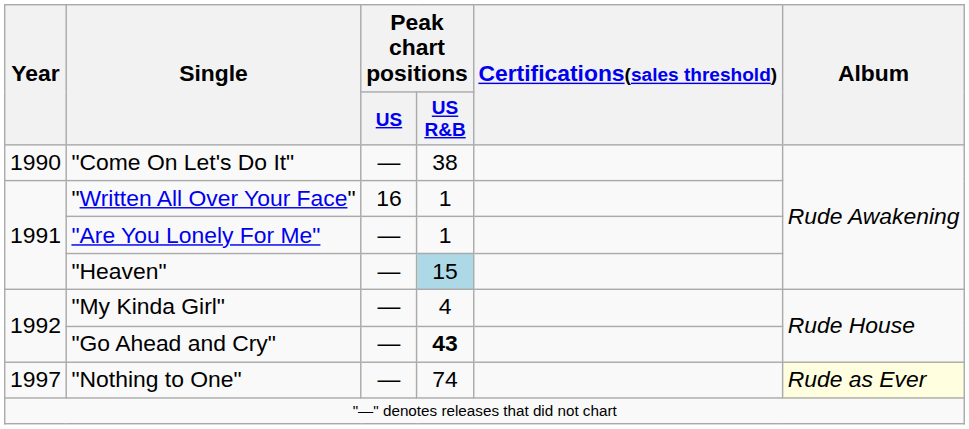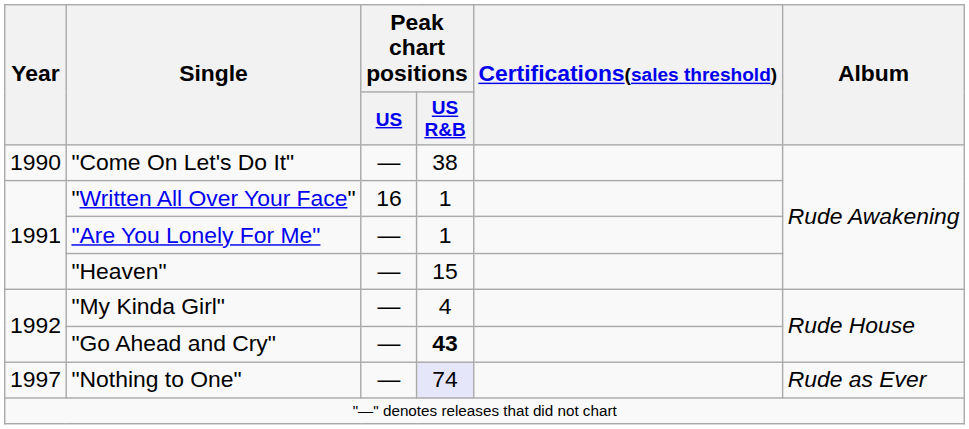(445, 271) lightblue background -> (445, 271) no background
(445, 380) no background -> (445, 380) lavender background
(857, 380) lightyellow background -> (857, 380) no background
